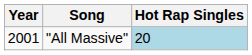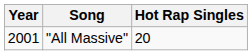(143, 38) lightblue background -> (143, 38) no background
